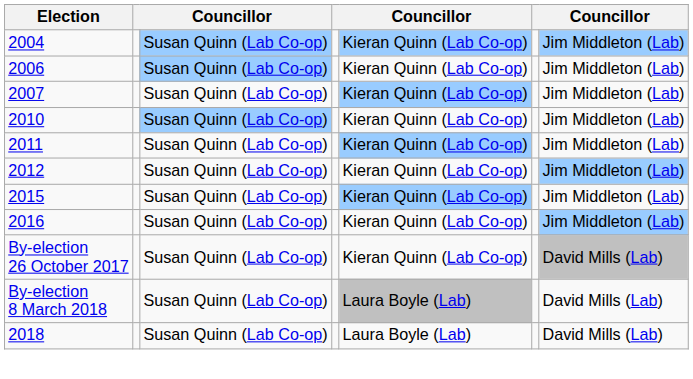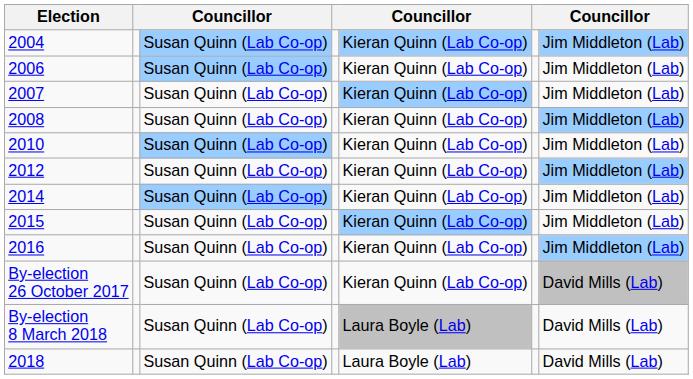+ row: (26, 119)
- row: (26, 145)
+ row: (26, 196)
